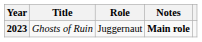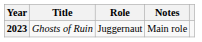(169, 28) bold -> (167, 28) normal
